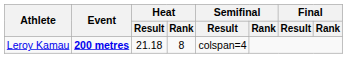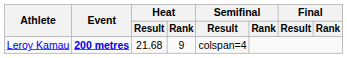(149, 45) 21.18 -> (149, 45) 21.68
(181, 45) 8 -> (181, 45) 9
